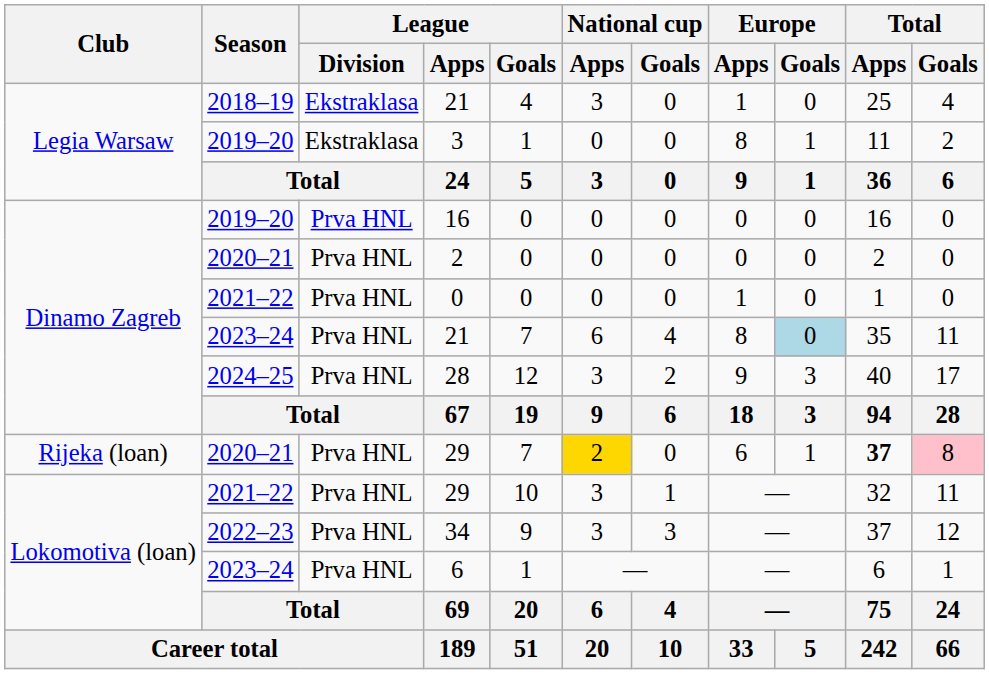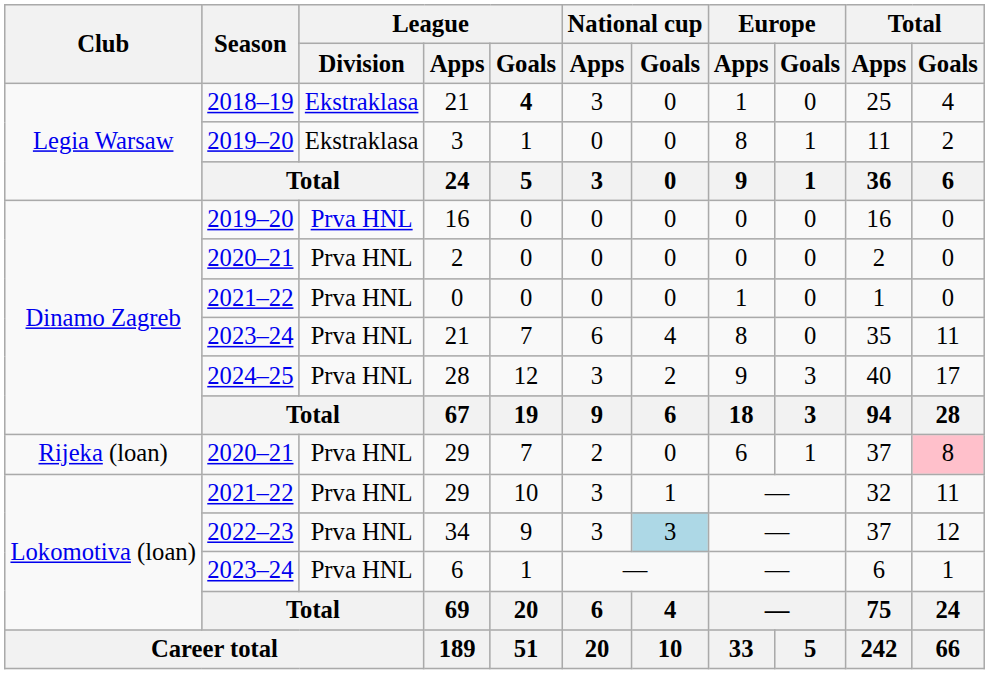(526, 102) normal -> (526, 102) bold
(810, 336) lightblue background -> (810, 336) no background
(597, 453) gold background -> (597, 453) no background
(879, 453) bold -> (879, 453) normal
(670, 532) no background -> (670, 532) lightblue background
